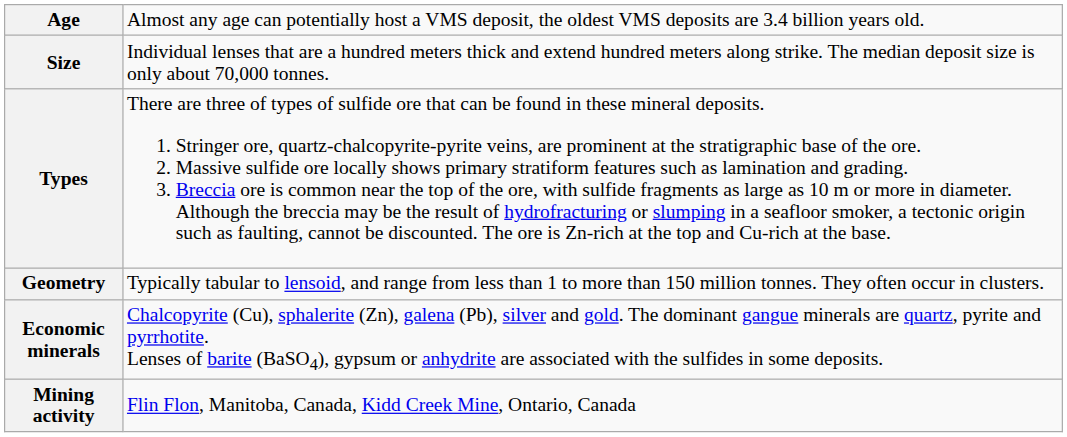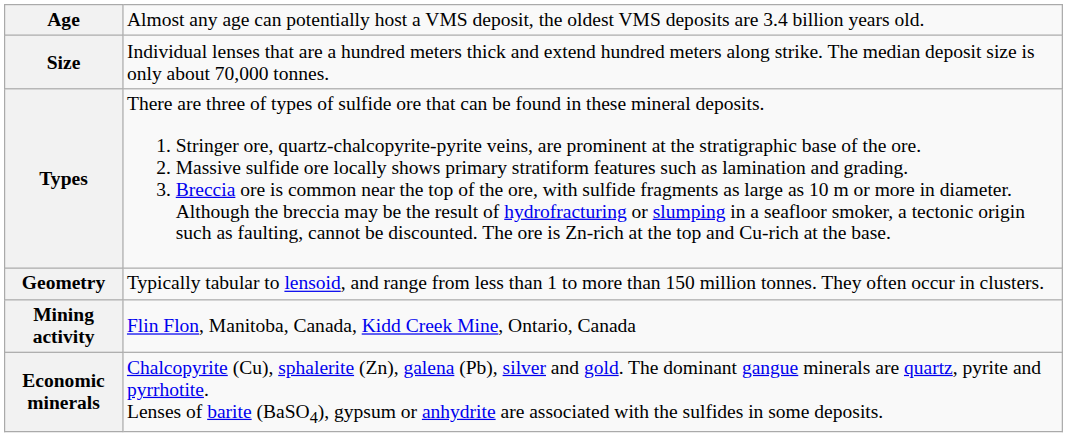rows swapped: (64, 339) <-> (64, 405)
